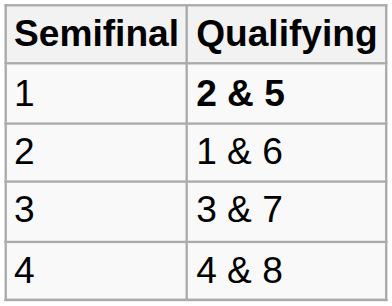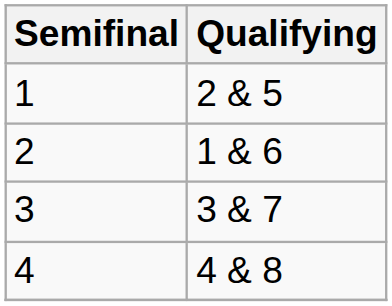(241, 92) bold -> (239, 92) normal
